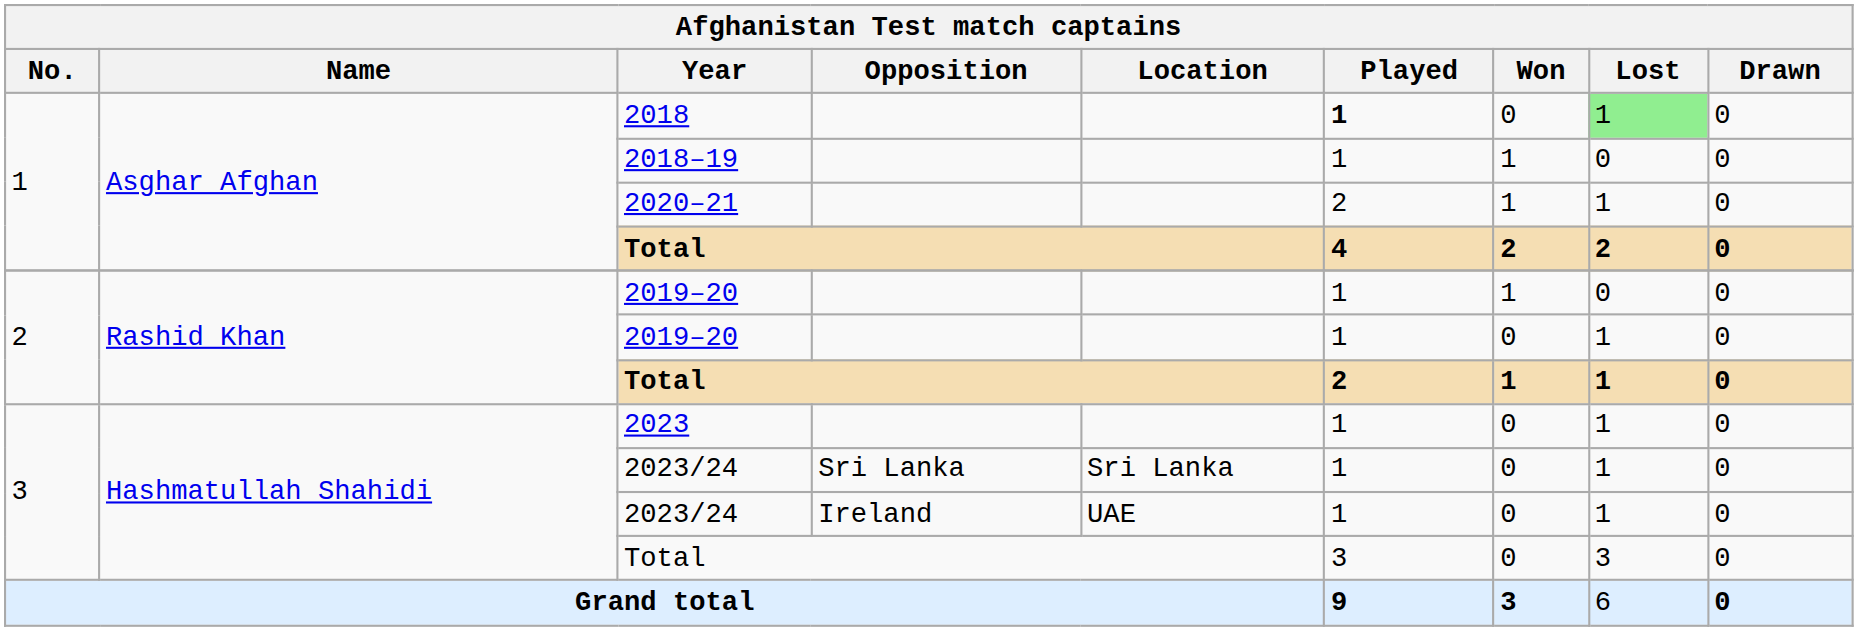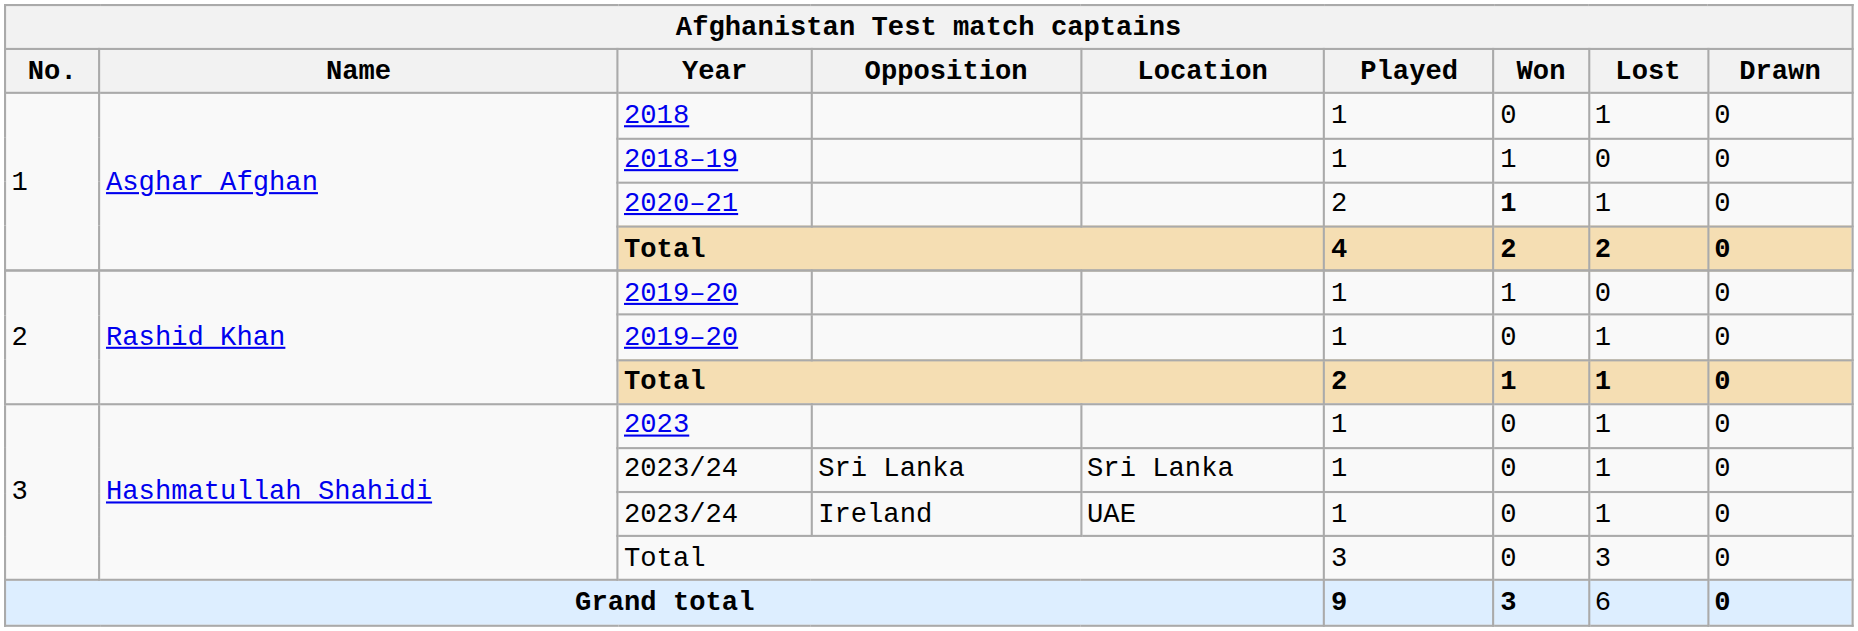(1339, 116) bold -> (1339, 116) normal
(1603, 116) lightgreen background -> (1603, 116) no background
(1508, 204) normal -> (1508, 204) bold
